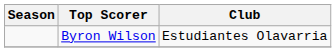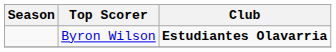(245, 37) normal -> (245, 37) bold
